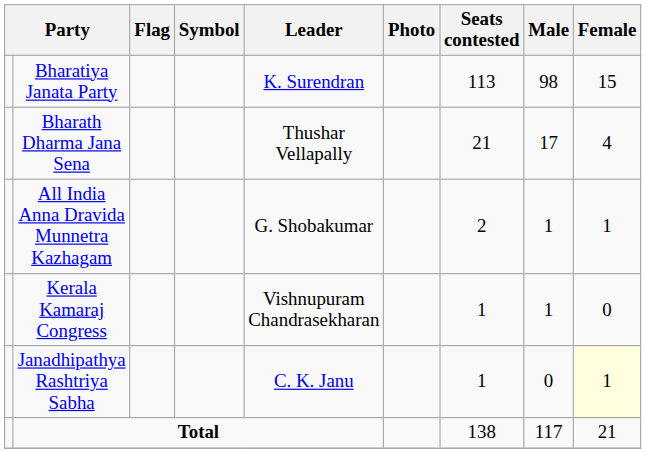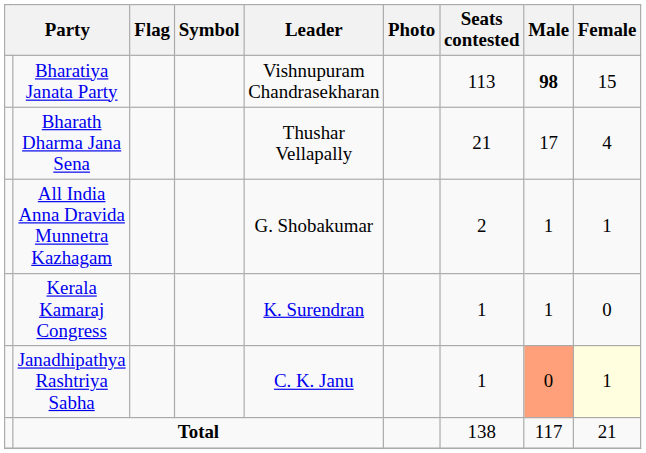(314, 81) K. Surendran -> (314, 81) Vishnupuram Chandrasekharan
(549, 81) normal -> (549, 81) bold
(314, 309) Vishnupuram Chandrasekharan -> (314, 309) K. Surendran
(549, 381) no background -> (549, 381) lightsalmon background
